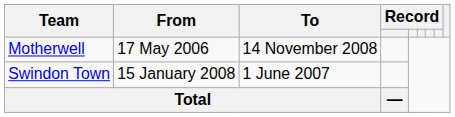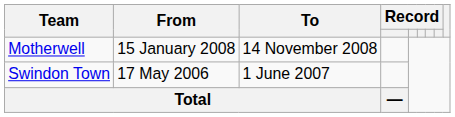(163, 49) 17 May 2006 -> (176, 49) 15 January 2008
(176, 74) 15 January 2008 -> (163, 74) 17 May 2006
